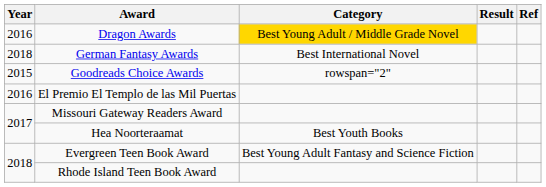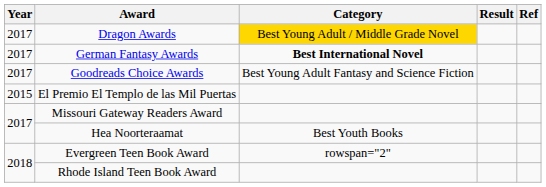(20, 34) 2016 -> (20, 34) 2017
(20, 53) 2018 -> (20, 53) 2017
(358, 53) normal -> (358, 53) bold
(20, 73) 2015 -> (20, 73) 2017
(358, 73) rowspan="2" -> (358, 73) Best Young Adult Fantasy and Science Fiction
(20, 93) 2016 -> (20, 93) 2015
(358, 152) Best Young Adult Fantasy and Science Fiction -> (358, 152) rowspan="2"
